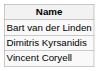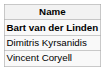(49, 27) normal -> (52, 27) bold
